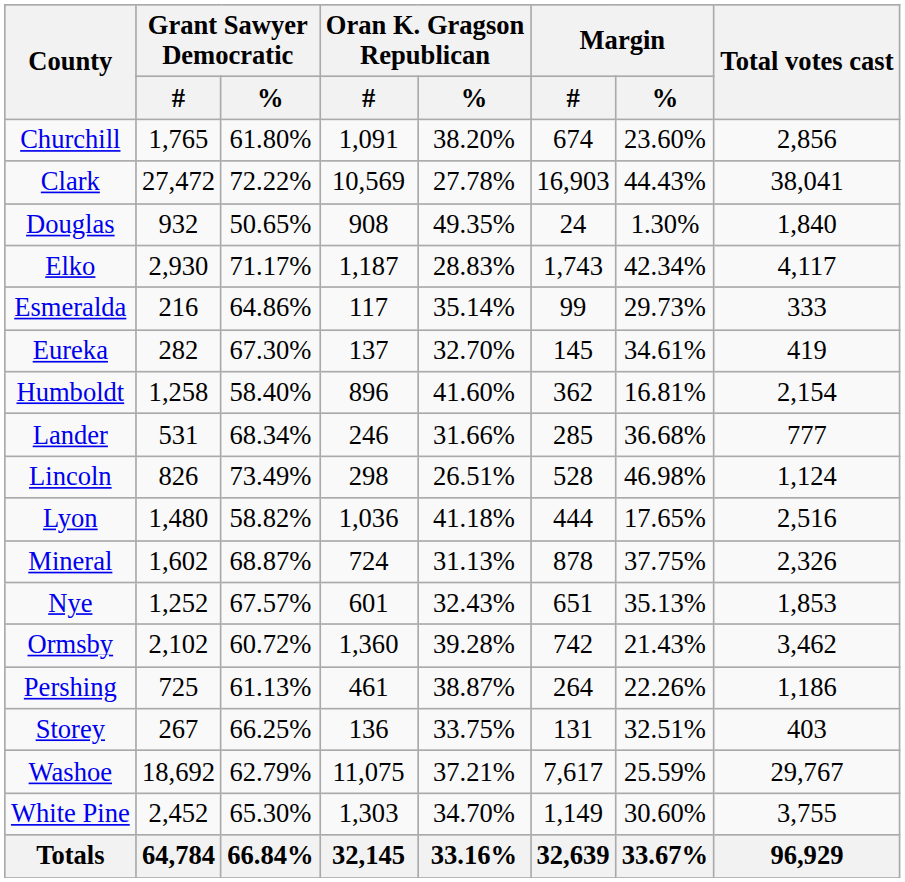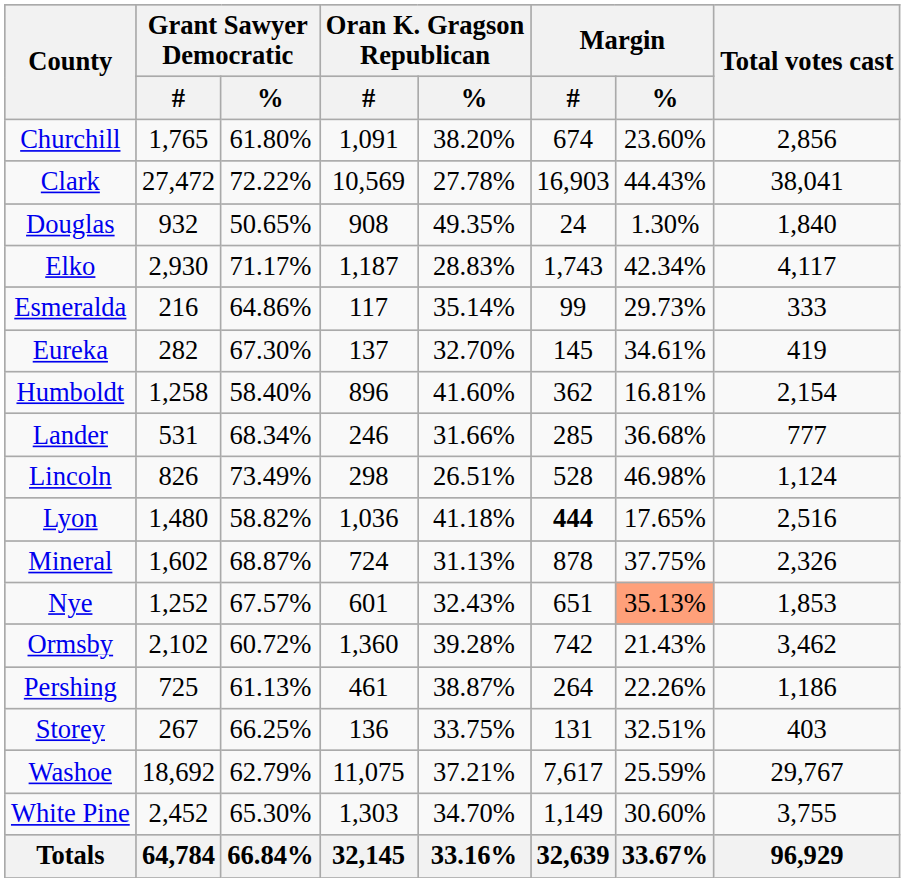(573, 518) normal -> (573, 518) bold
(665, 603) no background -> (665, 603) lightsalmon background
